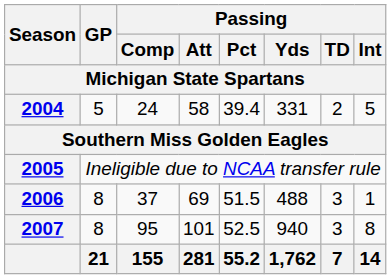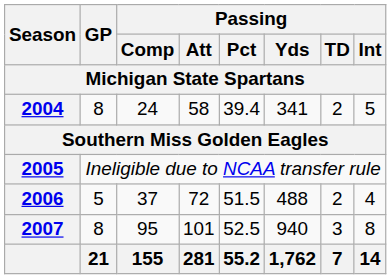(98, 109) 5 -> (98, 109) 8
(292, 109) 331 -> (292, 109) 341
(98, 199) 8 -> (98, 199) 5
(199, 199) 69 -> (199, 199) 72
(337, 199) 3 -> (337, 199) 2
(370, 199) 1 -> (370, 199) 4
